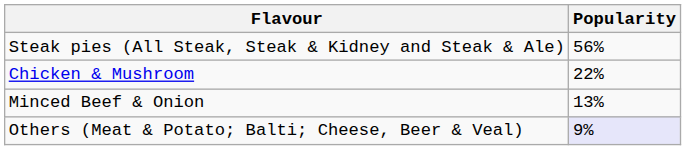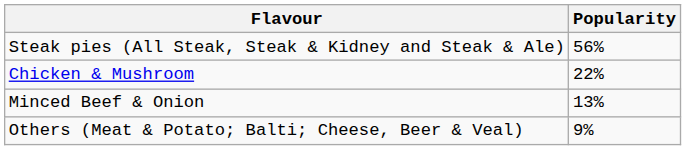(583, 131) lavender background -> (583, 131) no background
